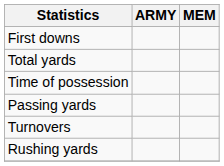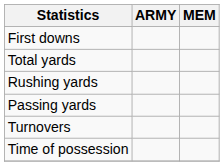rows swapped: (53, 149) <-> (68, 82)
